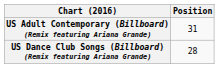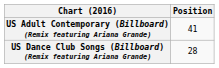(193, 29) 31 -> (193, 29) 41
